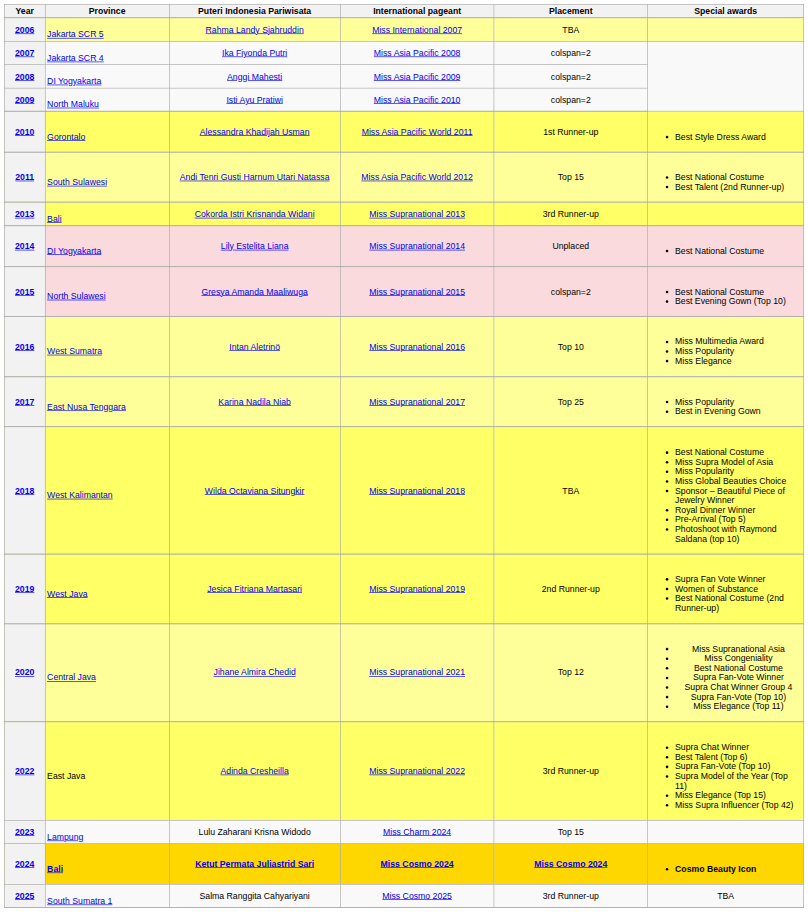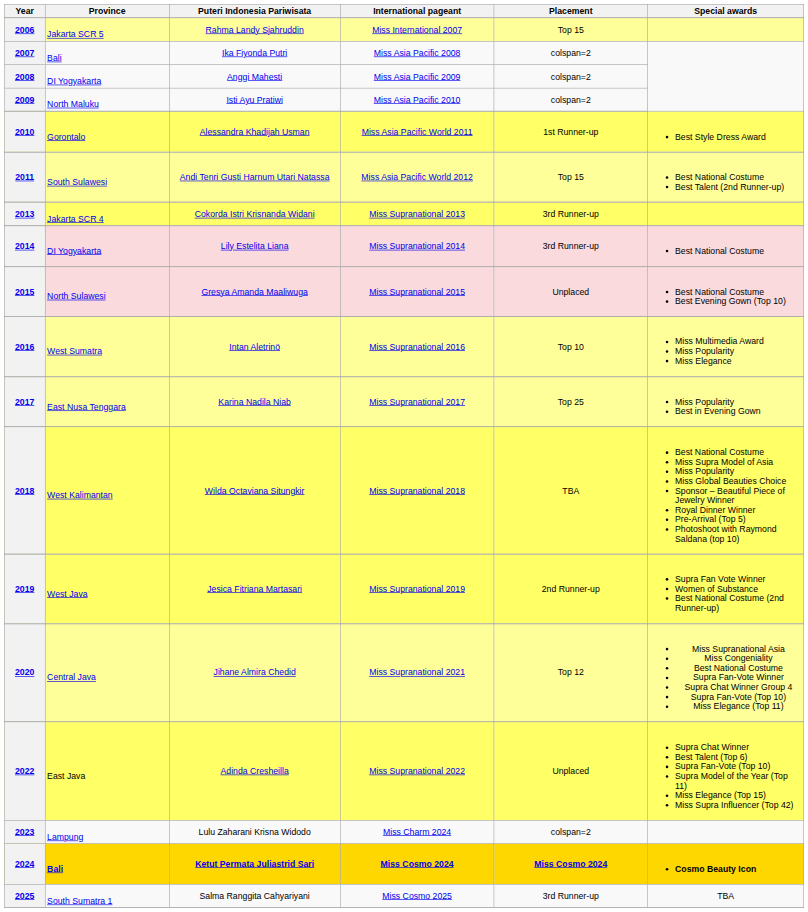(571, 29) TBA -> (571, 29) Top 15
(75, 57) Jakarta SCR 4 -> (54, 57) Bali
(54, 218) Bali -> (75, 218) Jakarta SCR 4
(571, 246) Unplaced -> (571, 246) 3rd Runner-up
(571, 291) colspan=2 -> (571, 291) Unplaced
(571, 771) 3rd Runner-up -> (571, 771) Unplaced
(571, 831) Top 15 -> (571, 831) colspan=2
